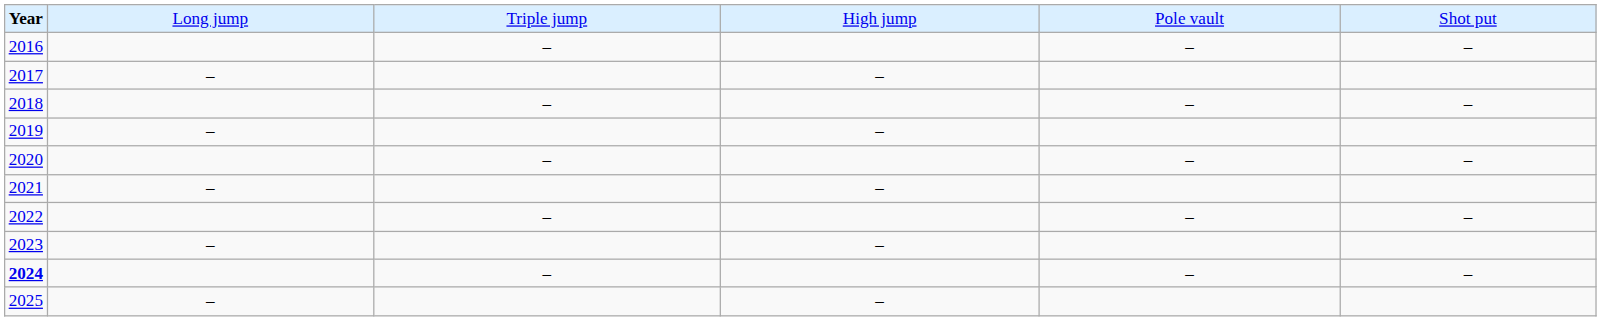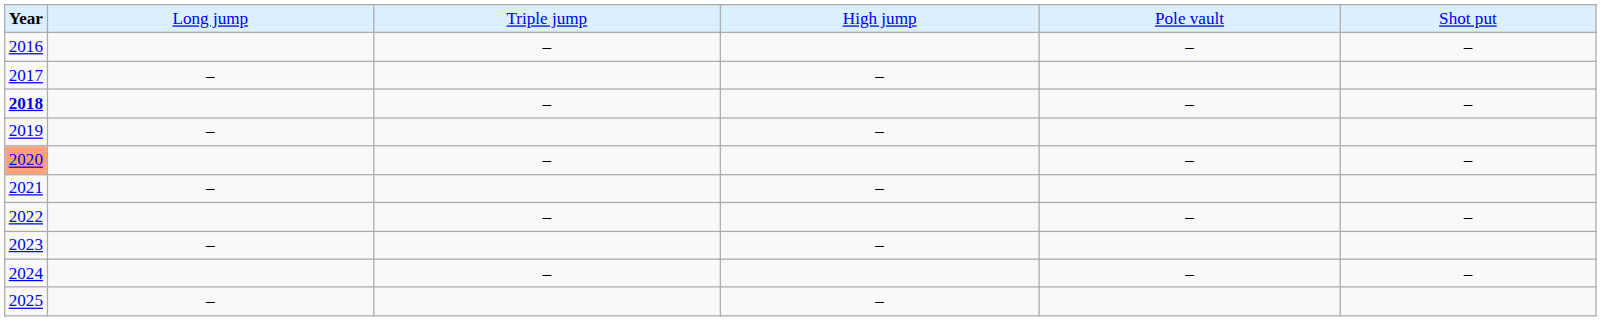(26, 103) normal -> (26, 103) bold
(26, 159) no background -> (26, 159) lightsalmon background
(26, 272) bold -> (26, 272) normal
